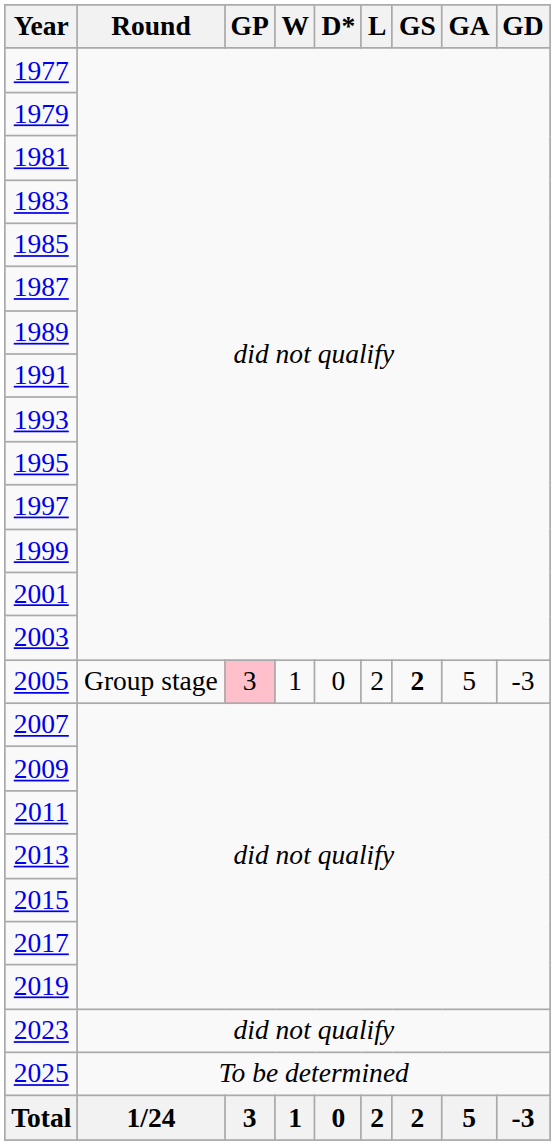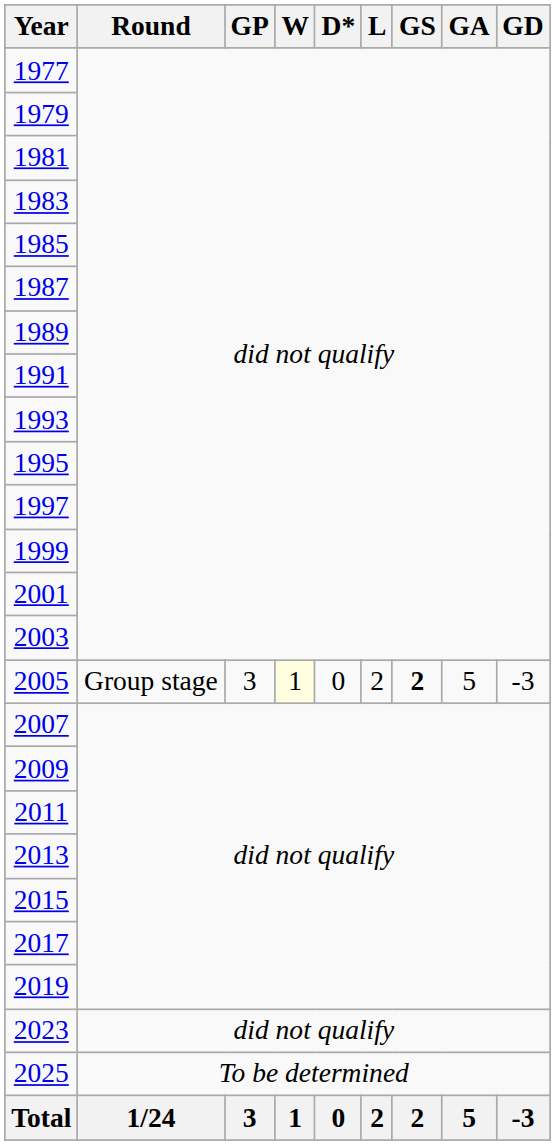(250, 680) pink background -> (250, 680) no background
(295, 680) no background -> (295, 680) lightyellow background
